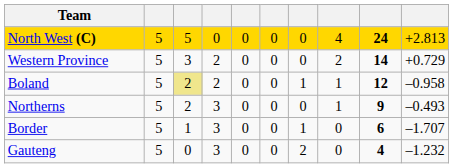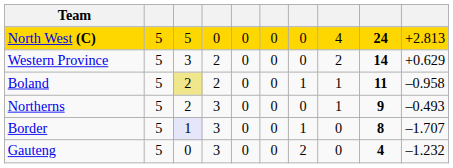(425, 60) +0.729 -> (425, 60) +0.629
(381, 83) 12 -> (381, 83) 11
(188, 128) no background -> (188, 128) lavender background
(381, 128) 6 -> (381, 128) 8
